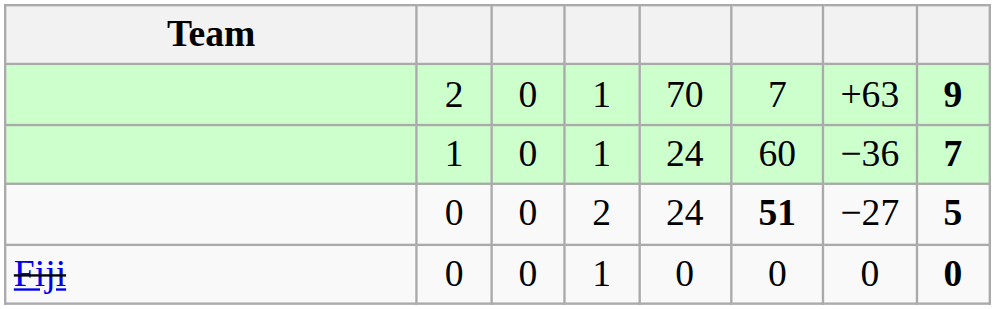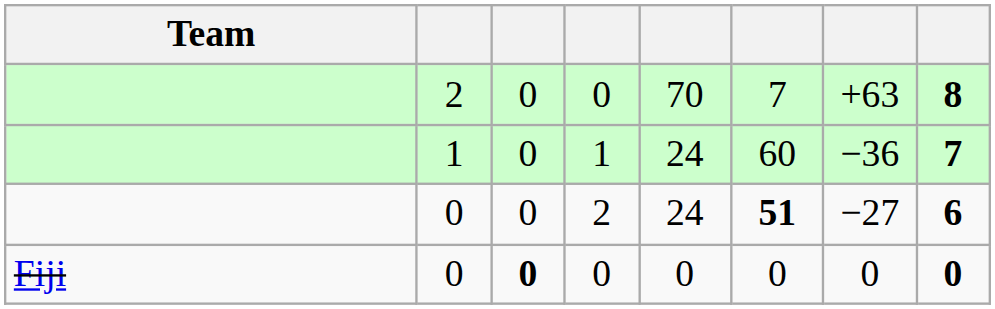(602, 93) 1 -> (602, 93) 0
(953, 93) 9 -> (953, 93) 8
(953, 213) 5 -> (953, 213) 6
(528, 272) normal -> (528, 272) bold
(602, 272) 1 -> (602, 272) 0
